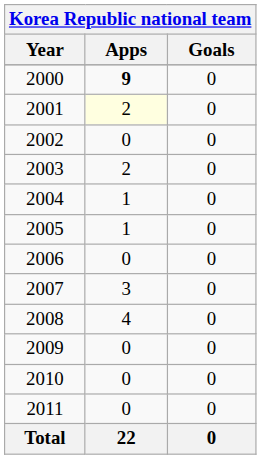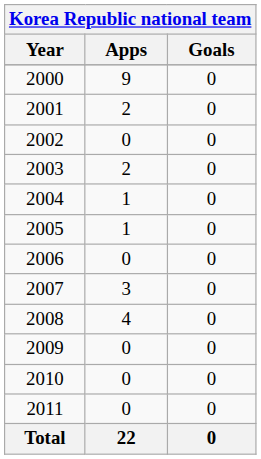(126, 79) bold -> (126, 79) normal
(126, 109) lightyellow background -> (126, 109) no background
